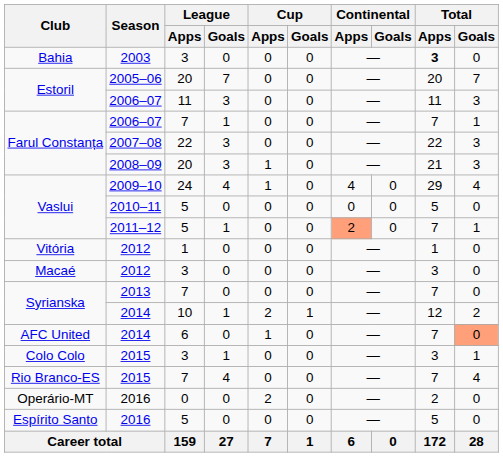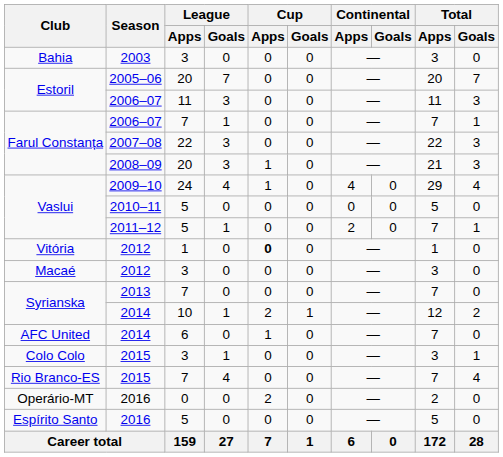(435, 57) bold -> (435, 57) normal
(351, 228) lightsalmon background -> (351, 228) no background
(268, 249) normal -> (268, 249) bold
(476, 334) lightsalmon background -> (476, 334) no background
